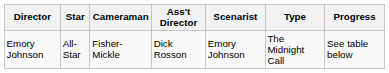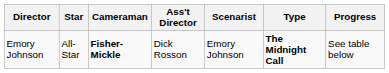(107, 49) normal -> (107, 49) bold
(286, 49) normal -> (286, 49) bold
